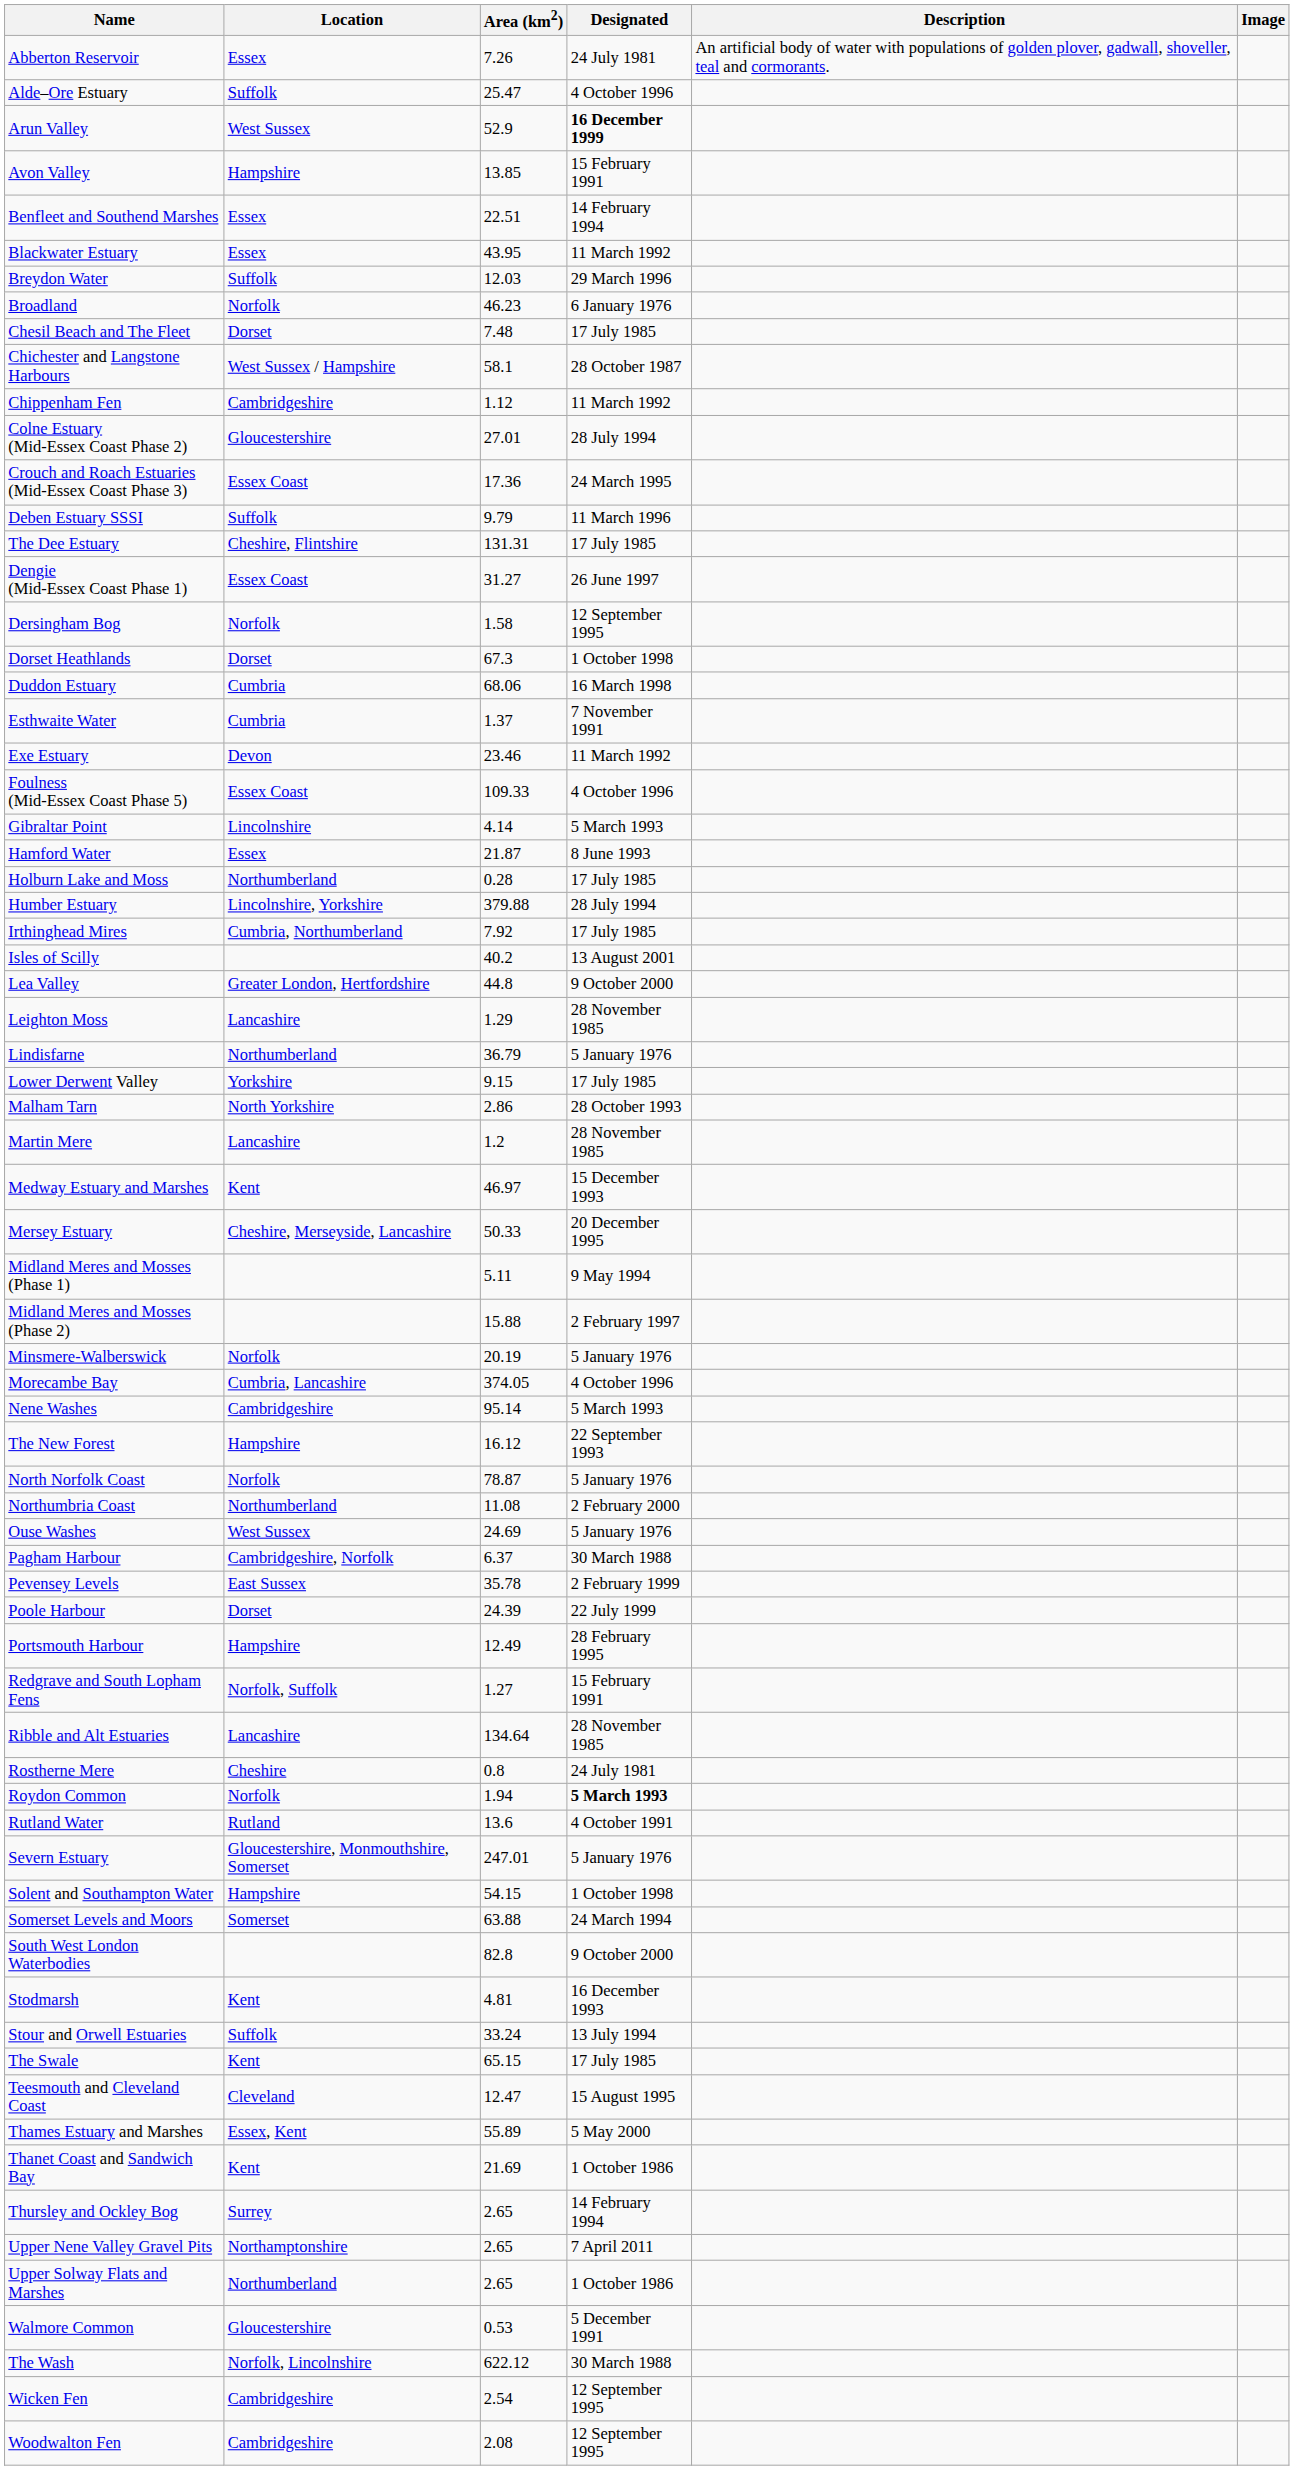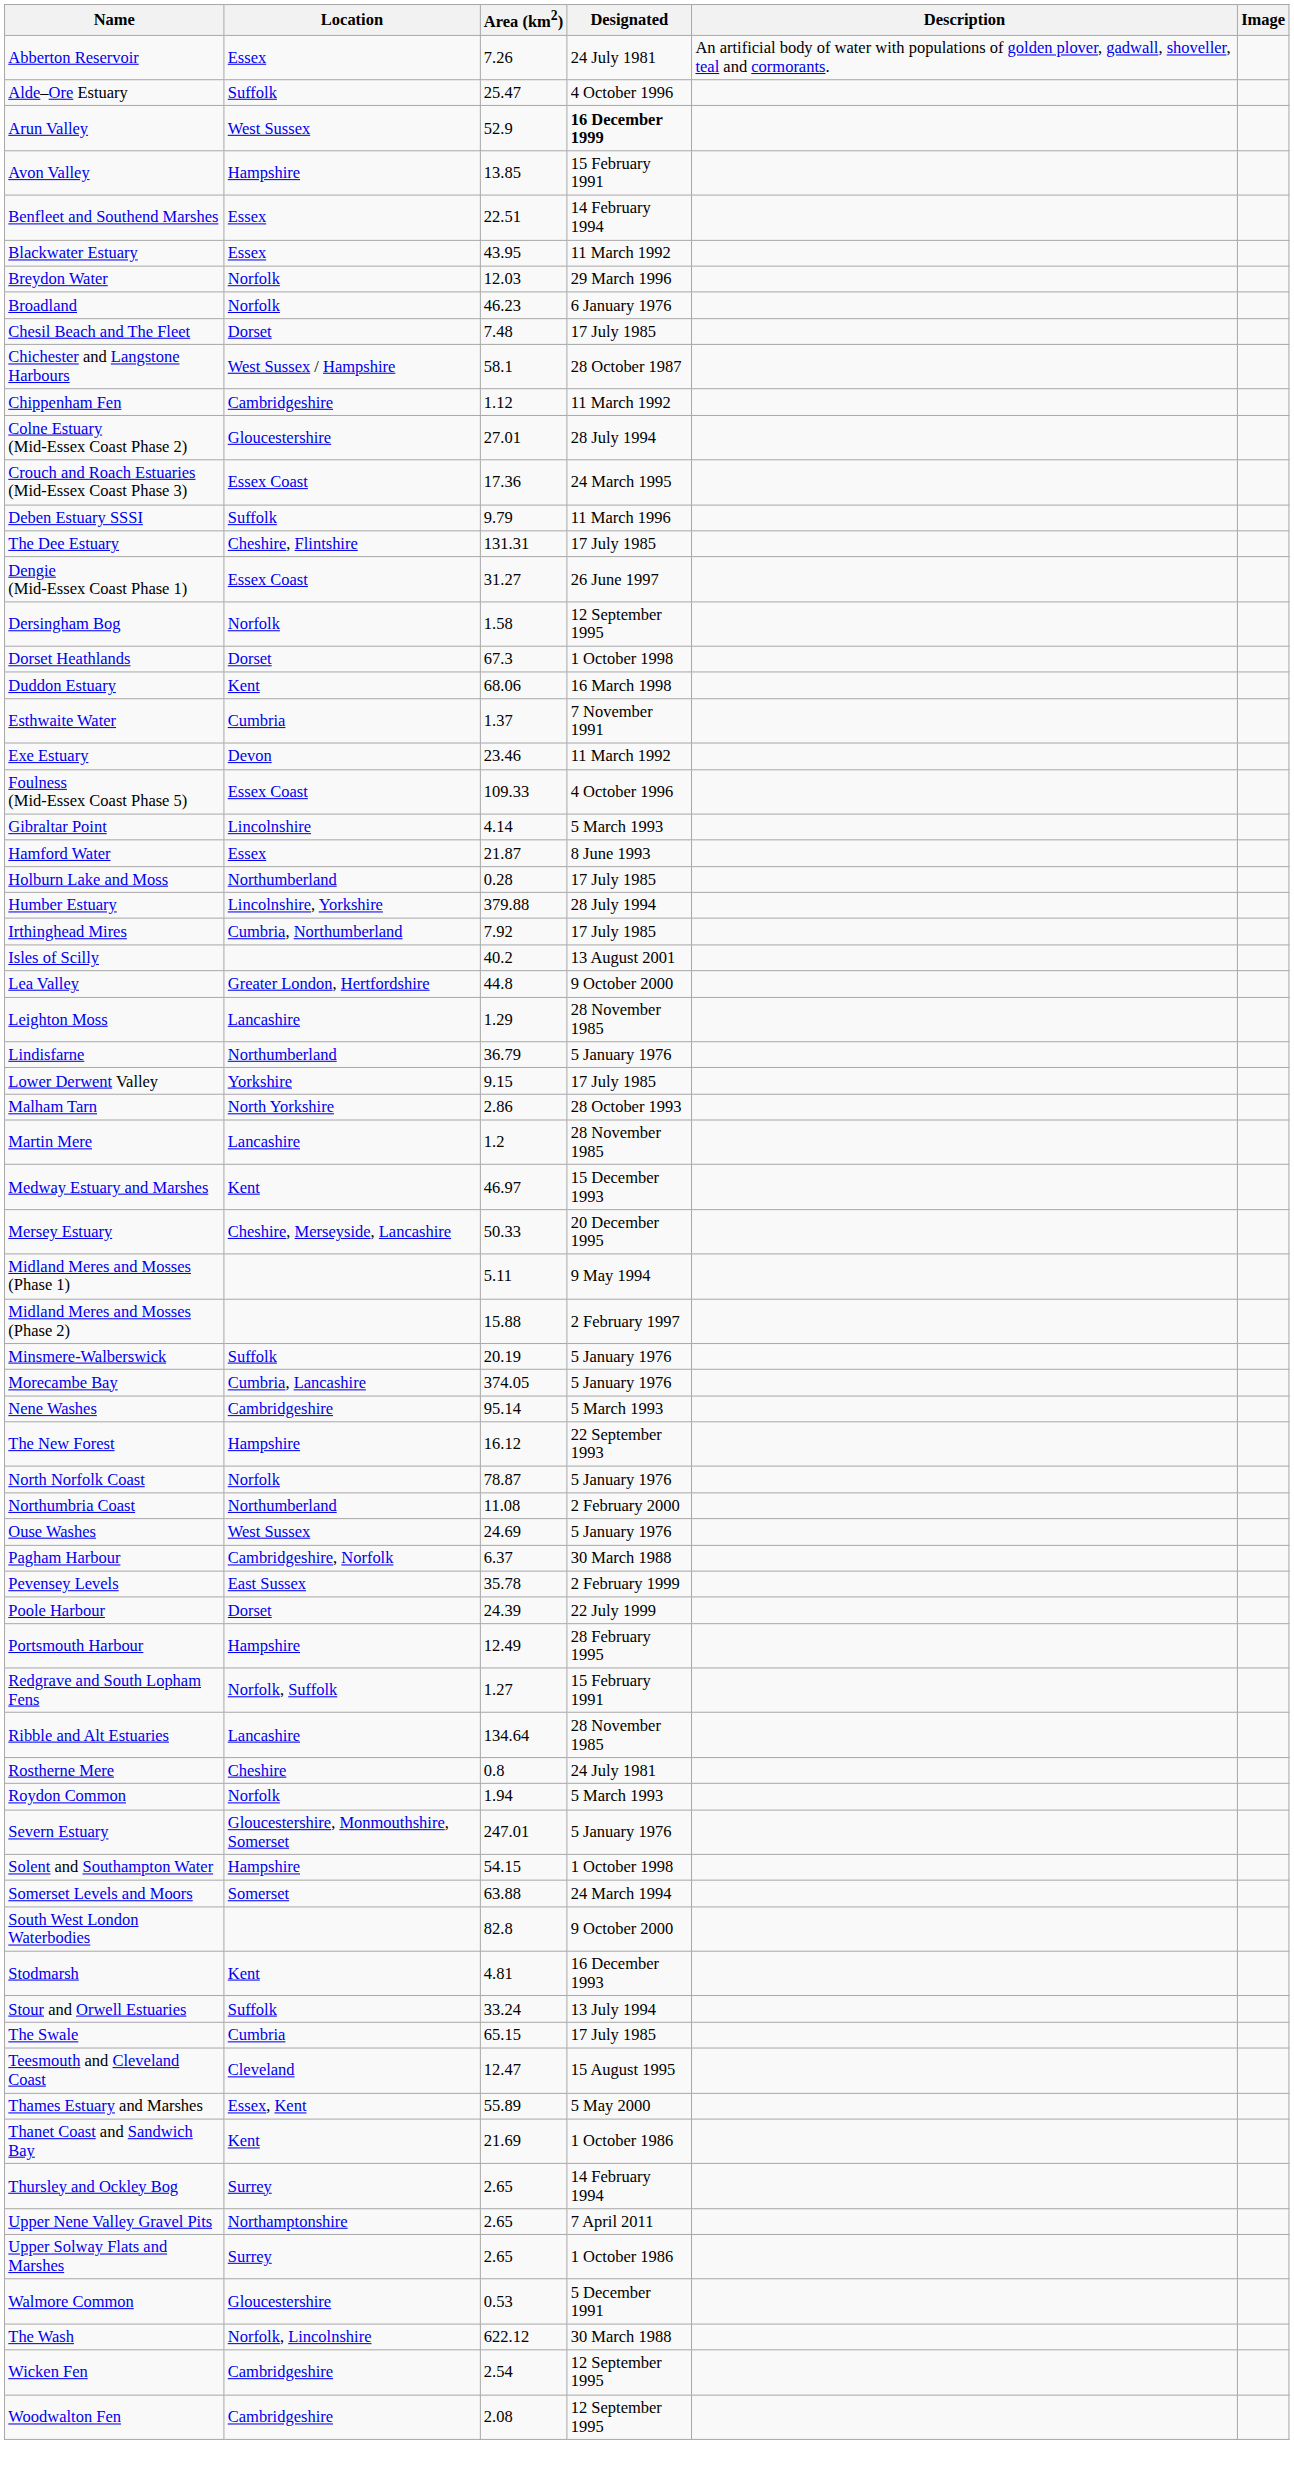(252, 279) Suffolk -> (254, 279) Norfolk
(257, 685) Cumbria -> (244, 685) Kent
(254, 1356) Norfolk -> (252, 1356) Suffolk
(622, 1382) 4 October 1996 -> (621, 1382) 5 January 1976
(619, 1796) bold -> (617, 1796) normal
- row: (56, 1822)
(244, 2061) Kent -> (257, 2035) Cumbria
(282, 2283) Northumberland -> (250, 2256) Surrey
